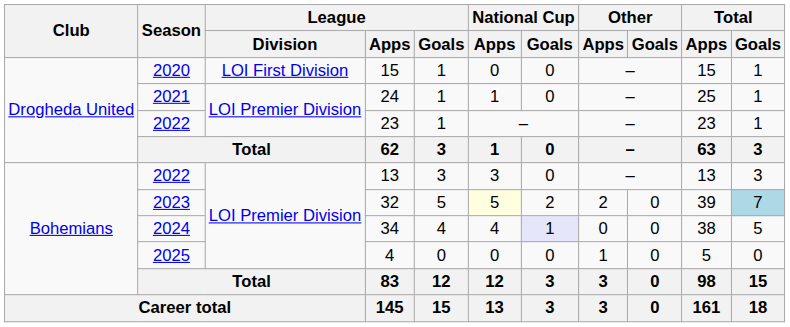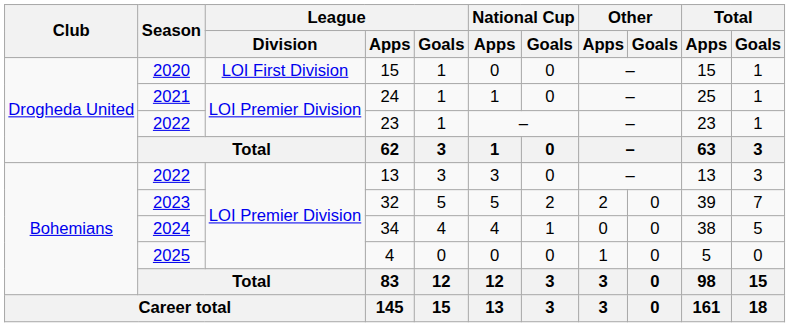(495, 202) lightyellow background -> (495, 202) no background
(758, 202) lightblue background -> (758, 202) no background
(550, 228) lavender background -> (550, 228) no background
